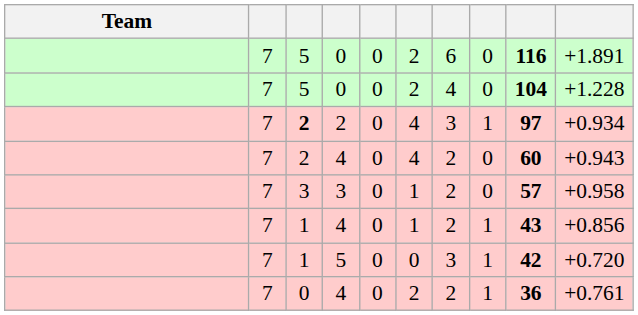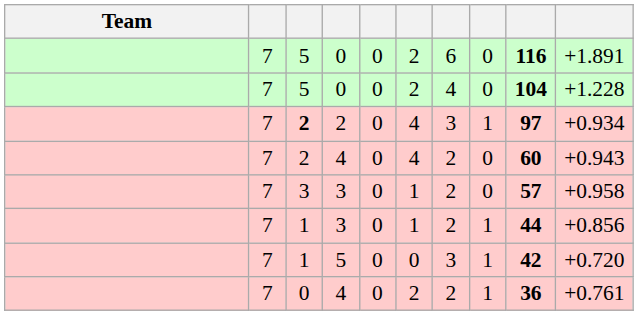(341, 225) 4 -> (341, 225) 3
(531, 225) 43 -> (531, 225) 44
